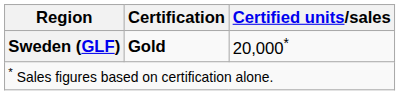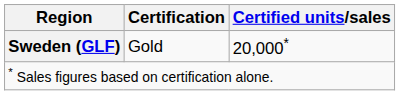(147, 46) bold -> (145, 46) normal
